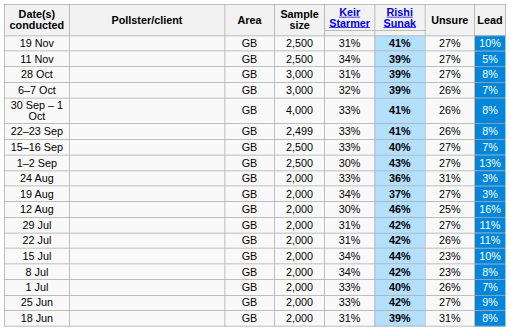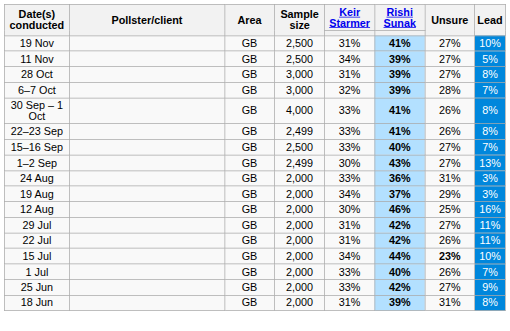(450, 90) 26% -> (450, 90) 28%
(300, 163) 2,500 -> (300, 163) 2,499
(450, 194) 27% -> (450, 194) 29%
(450, 256) normal -> (450, 256) bold
- row: (37, 272)
